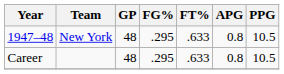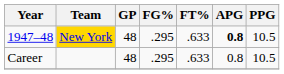(86, 37) no background -> (86, 37) gold background
(235, 37) normal -> (235, 37) bold
